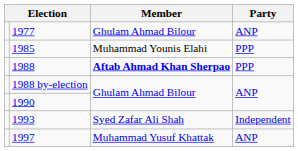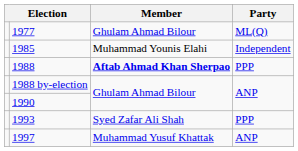(246, 31) ANP -> (251, 31) ML(Q)
(245, 48) PPP -> (263, 48) Independent
(263, 119) Independent -> (245, 119) PPP
